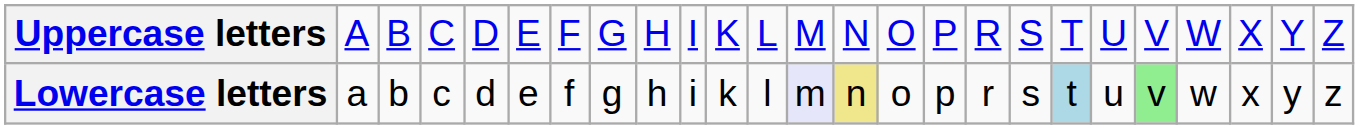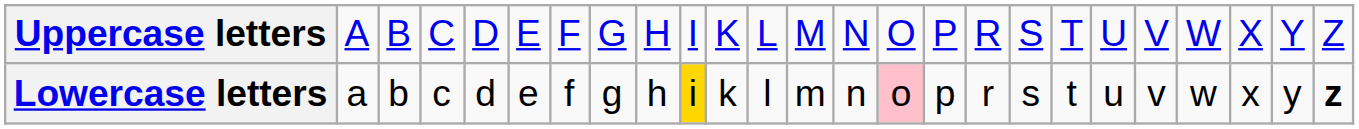(693, 92) no background -> (693, 92) gold background
(810, 92) lavender background -> (810, 92) no background
(856, 92) khaki background -> (856, 92) no background
(901, 92) no background -> (901, 92) pink background
(1072, 92) lightblue background -> (1072, 92) no background
(1156, 92) lightgreen background -> (1156, 92) no background
(1333, 92) normal -> (1333, 92) bold
